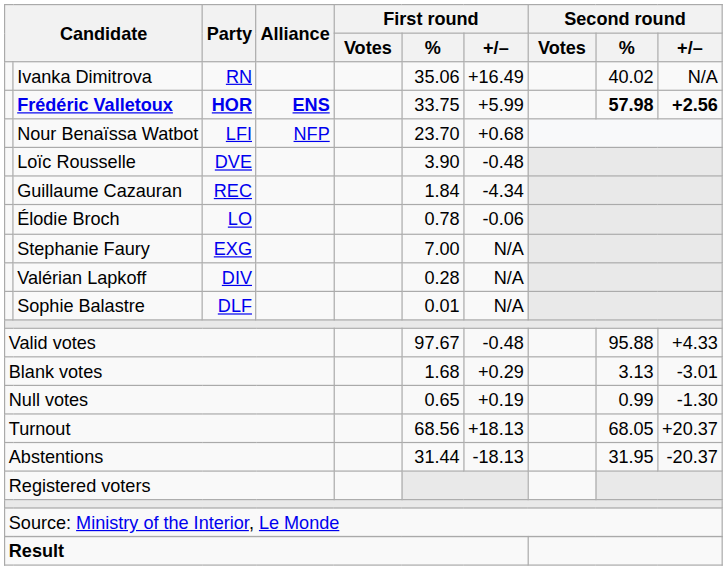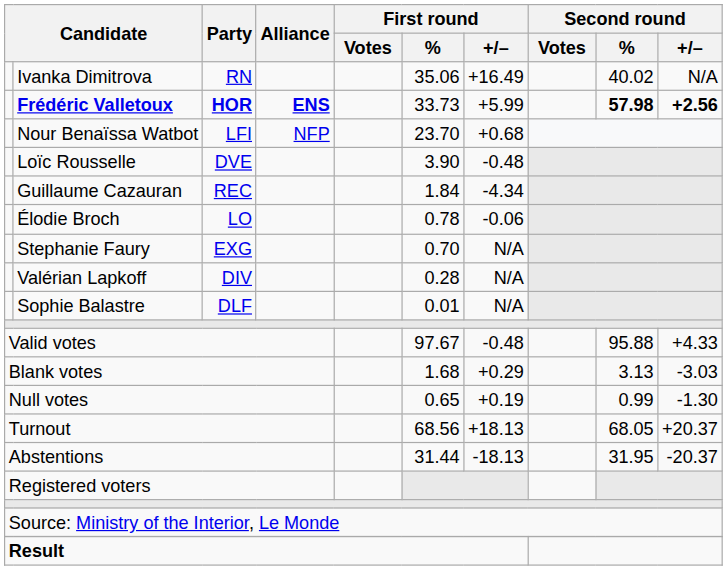(437, 105) 33.75 -> (437, 105) 33.73
(442, 248) 7.00 -> (442, 248) 0.70
(697, 371) -3.01 -> (697, 371) -3.03
